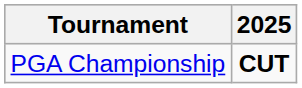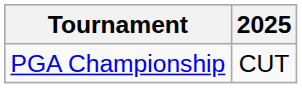(264, 63) bold -> (264, 63) normal
